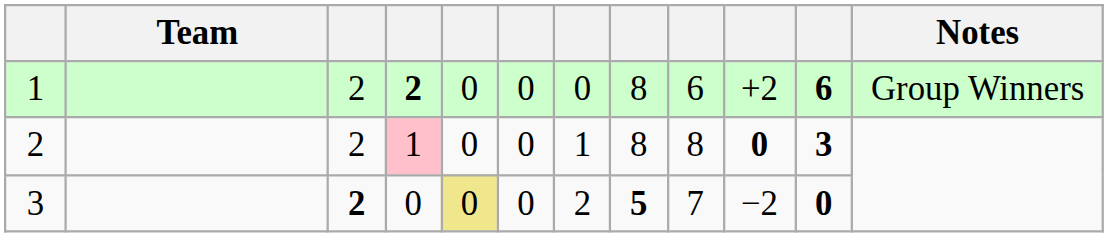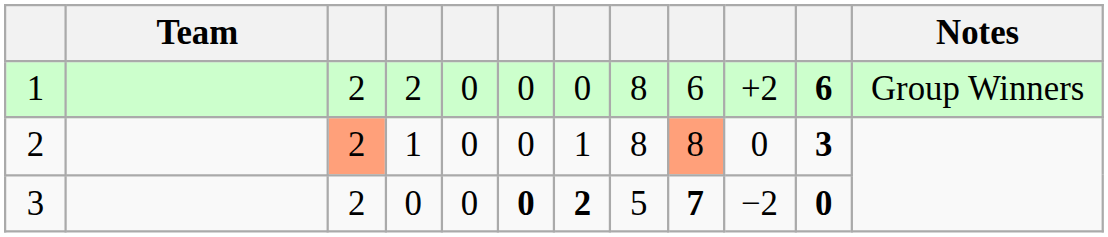(413, 88) bold -> (413, 88) normal
(357, 145) no background -> (357, 145) lightsalmon background
(413, 145) pink background -> (413, 145) no background
(695, 145) no background -> (695, 145) lightsalmon background
(759, 145) bold -> (759, 145) normal
(357, 201) bold -> (357, 201) normal
(470, 201) khaki background -> (470, 201) no background
(526, 201) normal -> (526, 201) bold
(582, 201) normal -> (582, 201) bold
(639, 201) bold -> (639, 201) normal
(695, 201) normal -> (695, 201) bold
